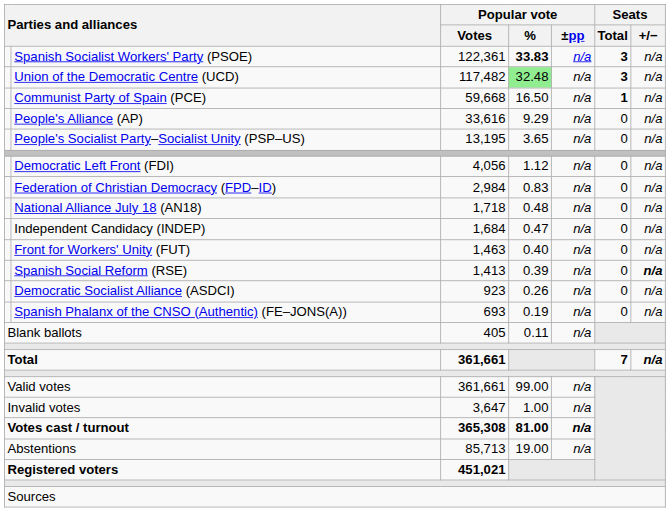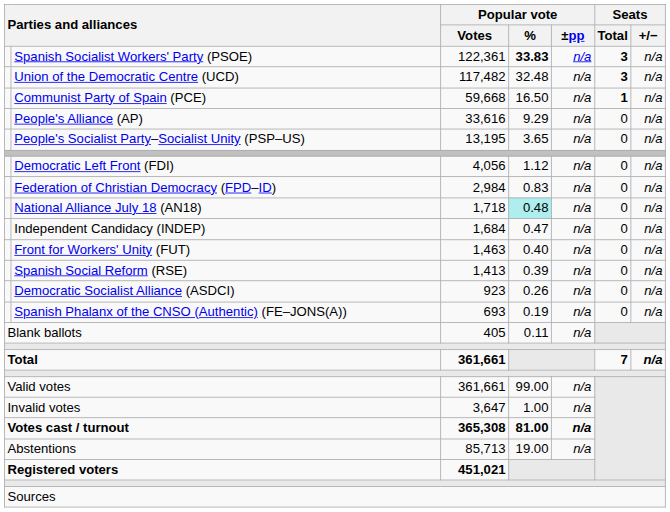(532, 77) lightgreen background -> (532, 77) no background
(536, 208) no background -> (536, 208) paleturquoise background
(653, 270) bold -> (653, 270) normal
